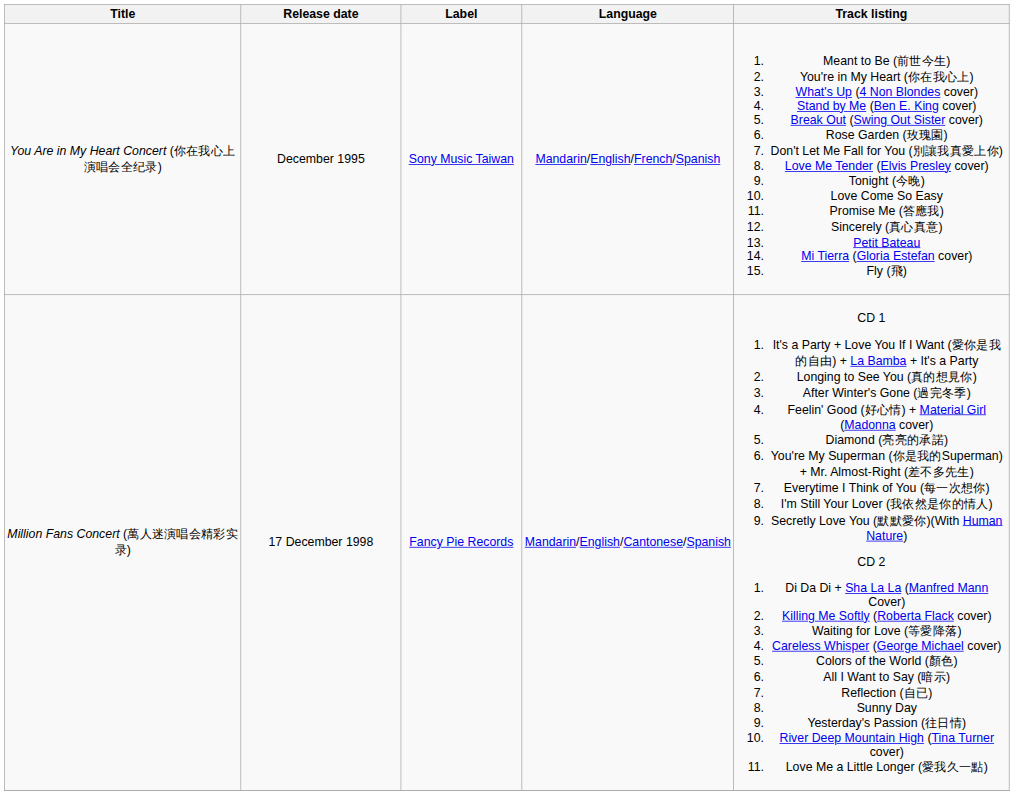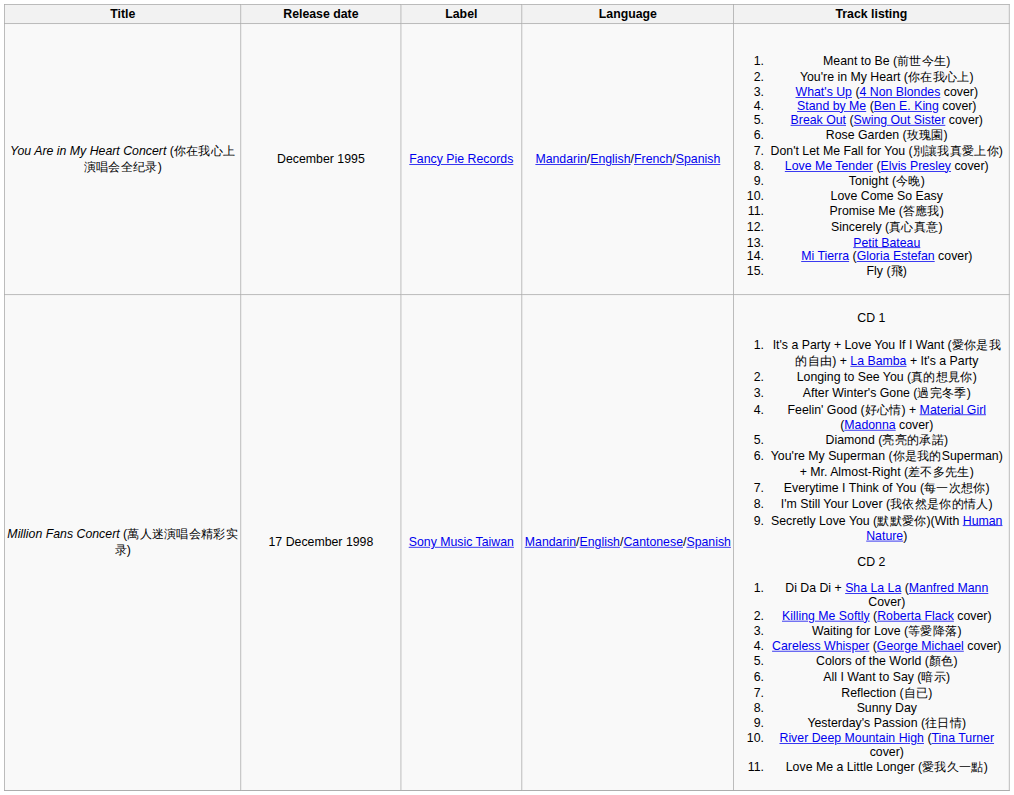(461, 159) Sony Music Taiwan -> (461, 159) Fancy Pie Records
(461, 542) Fancy Pie Records -> (461, 542) Sony Music Taiwan
